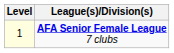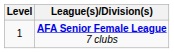(20, 34) lightyellow background -> (20, 34) no background
